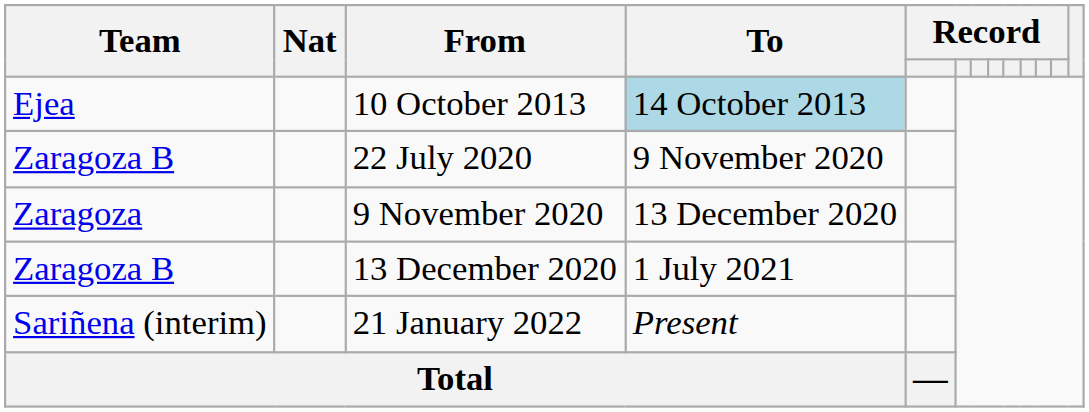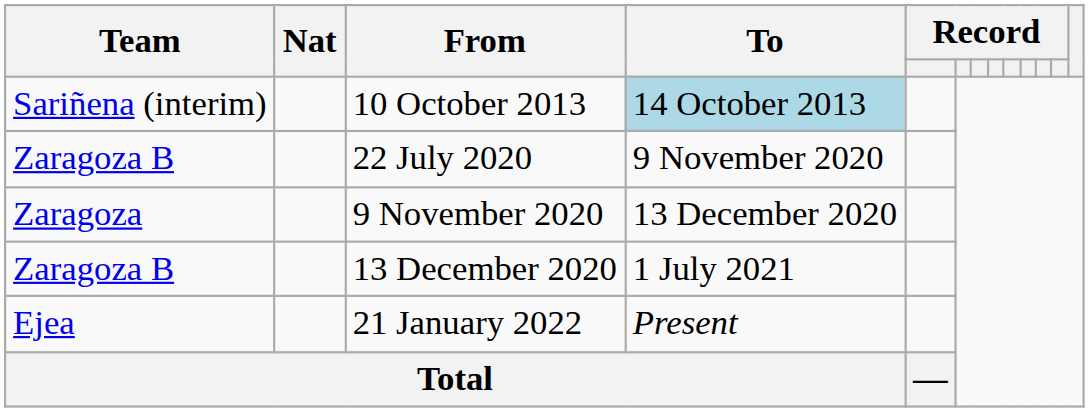(44, 103) Ejea -> (140, 103) Sariñena (interim)
(140, 323) Sariñena (interim) -> (44, 323) Ejea
